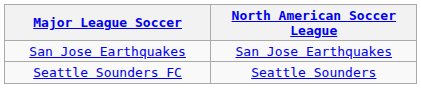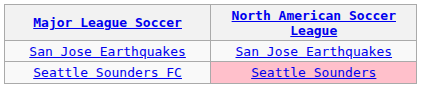(314, 72) no background -> (314, 72) pink background
